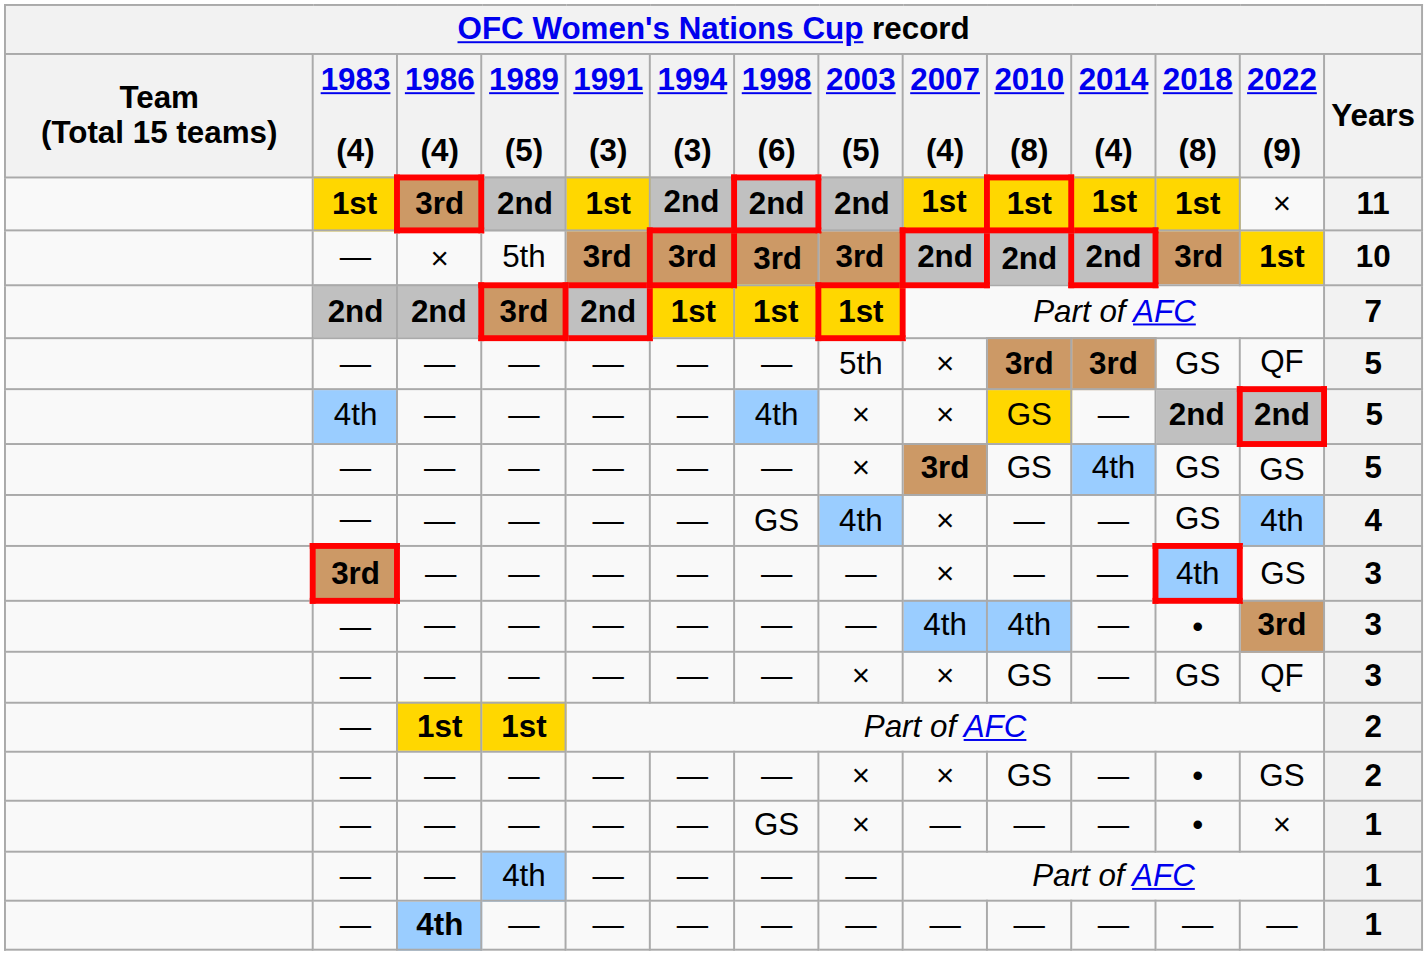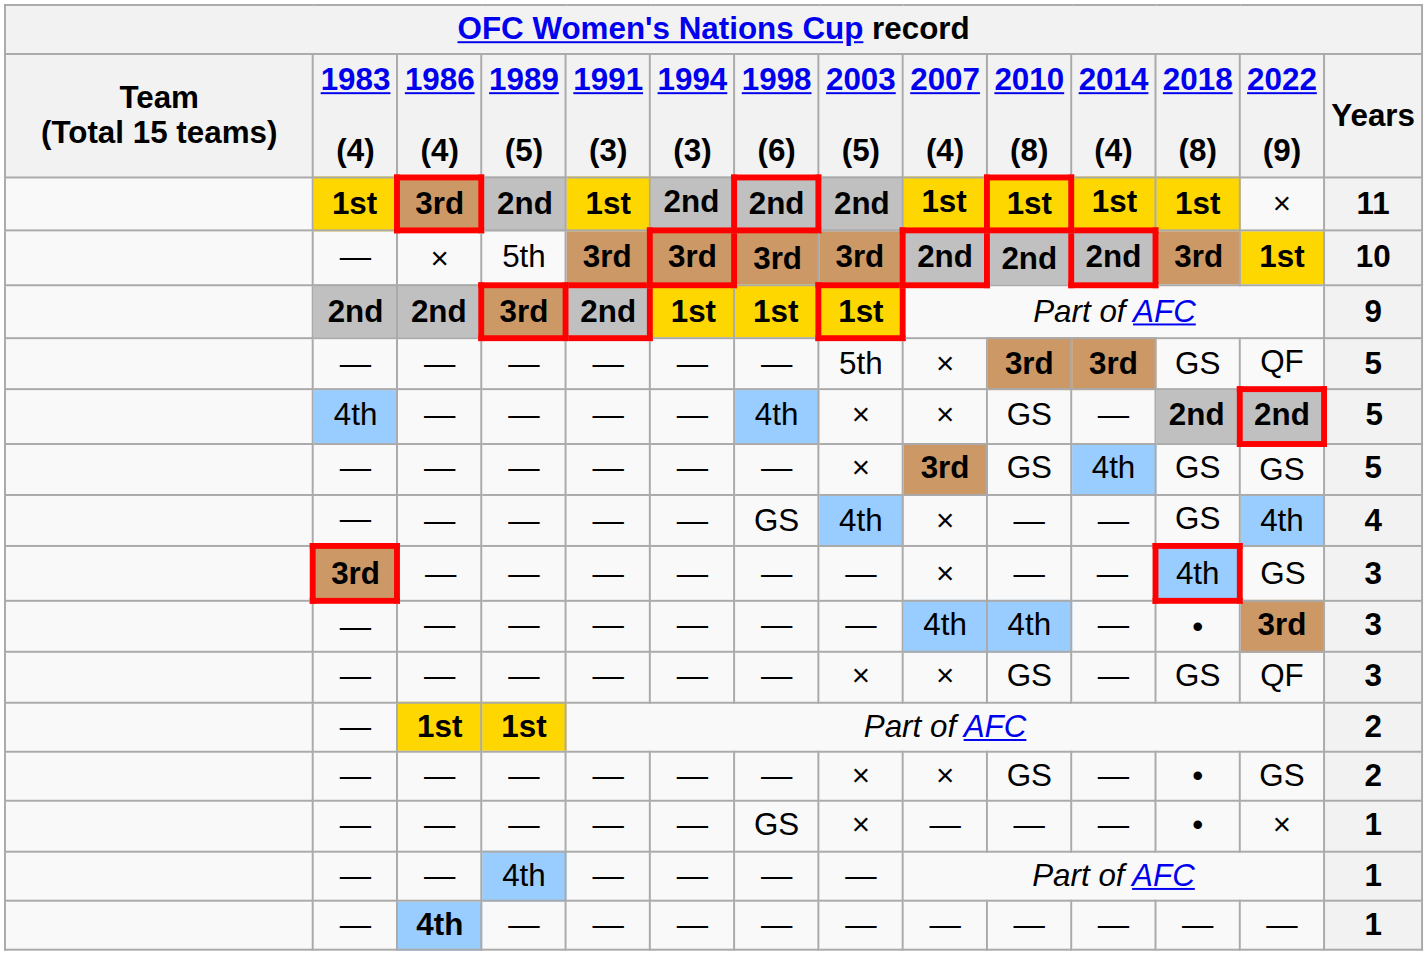(1373, 310) 7 -> (1373, 310) 9
(1029, 415) gold background -> (1029, 415) no background
